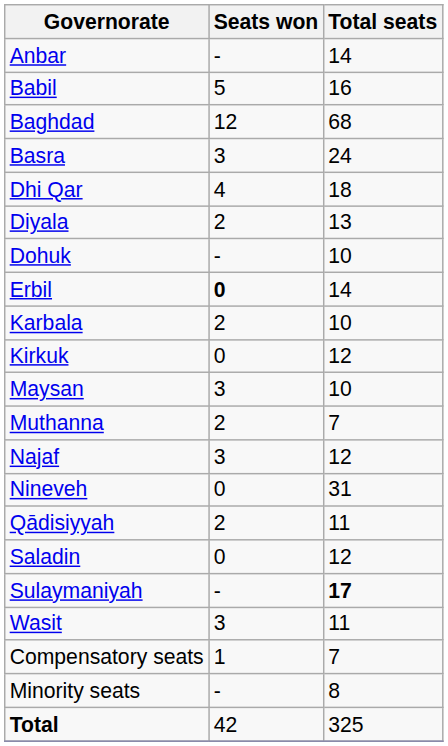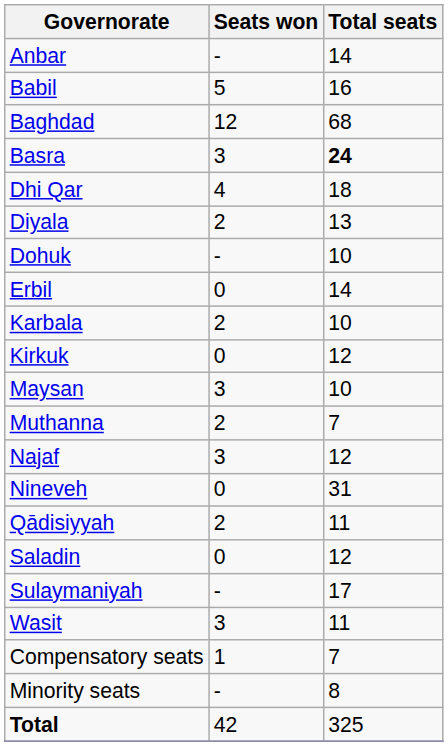(340, 156) normal -> (340, 156) bold
(220, 289) bold -> (220, 289) normal
(340, 590) bold -> (340, 590) normal
